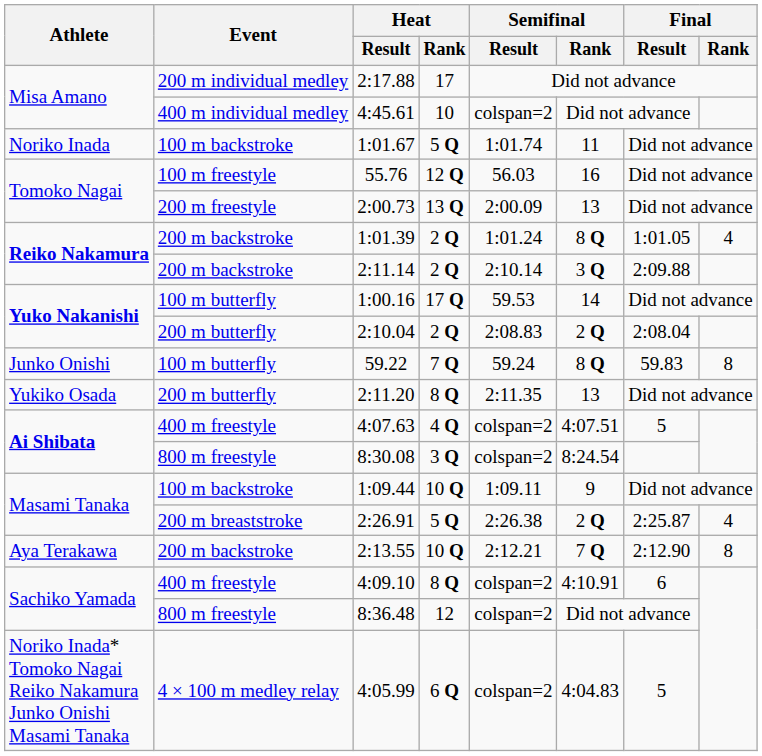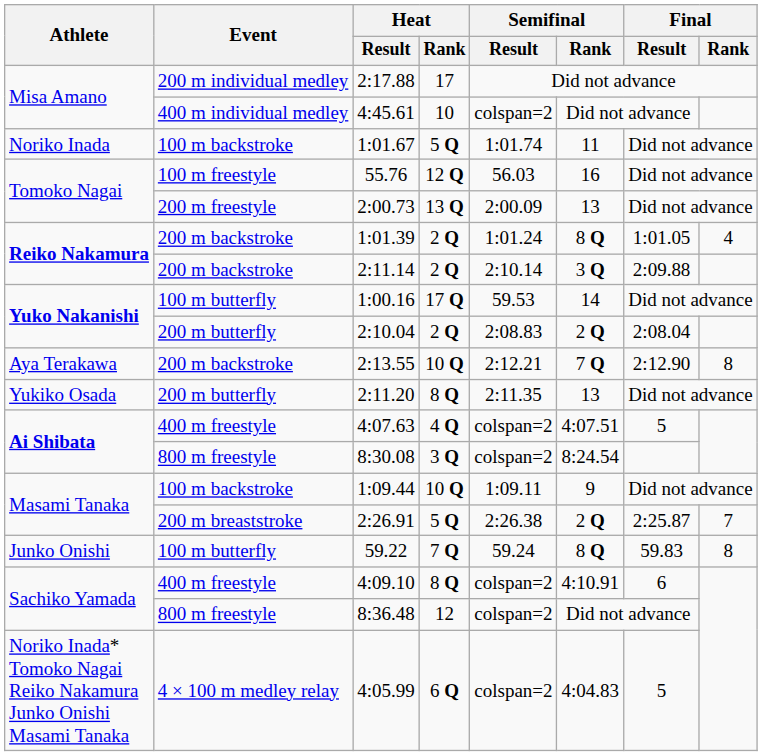rows swapped: (386, 363) <-> (386, 551)
(728, 520) 4 -> (728, 520) 7
